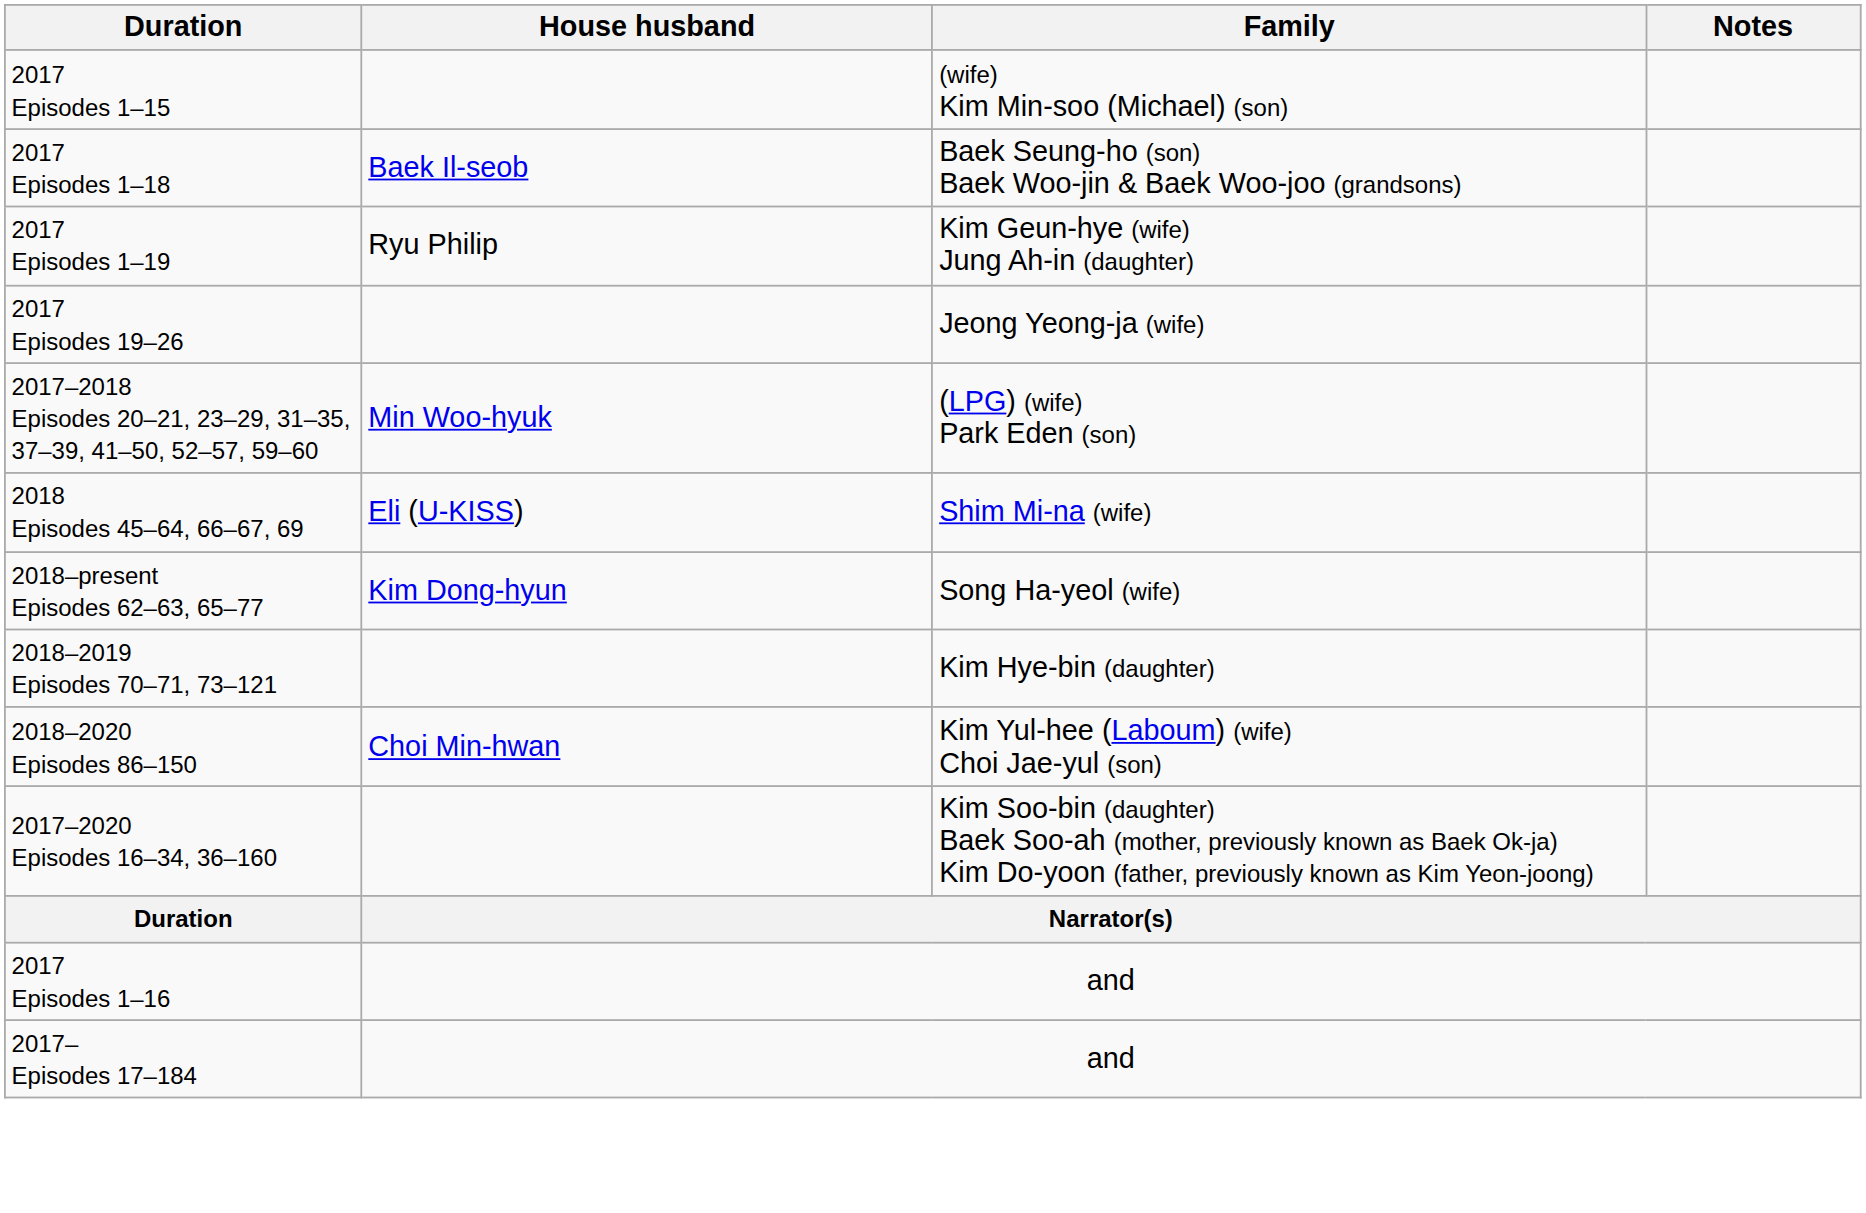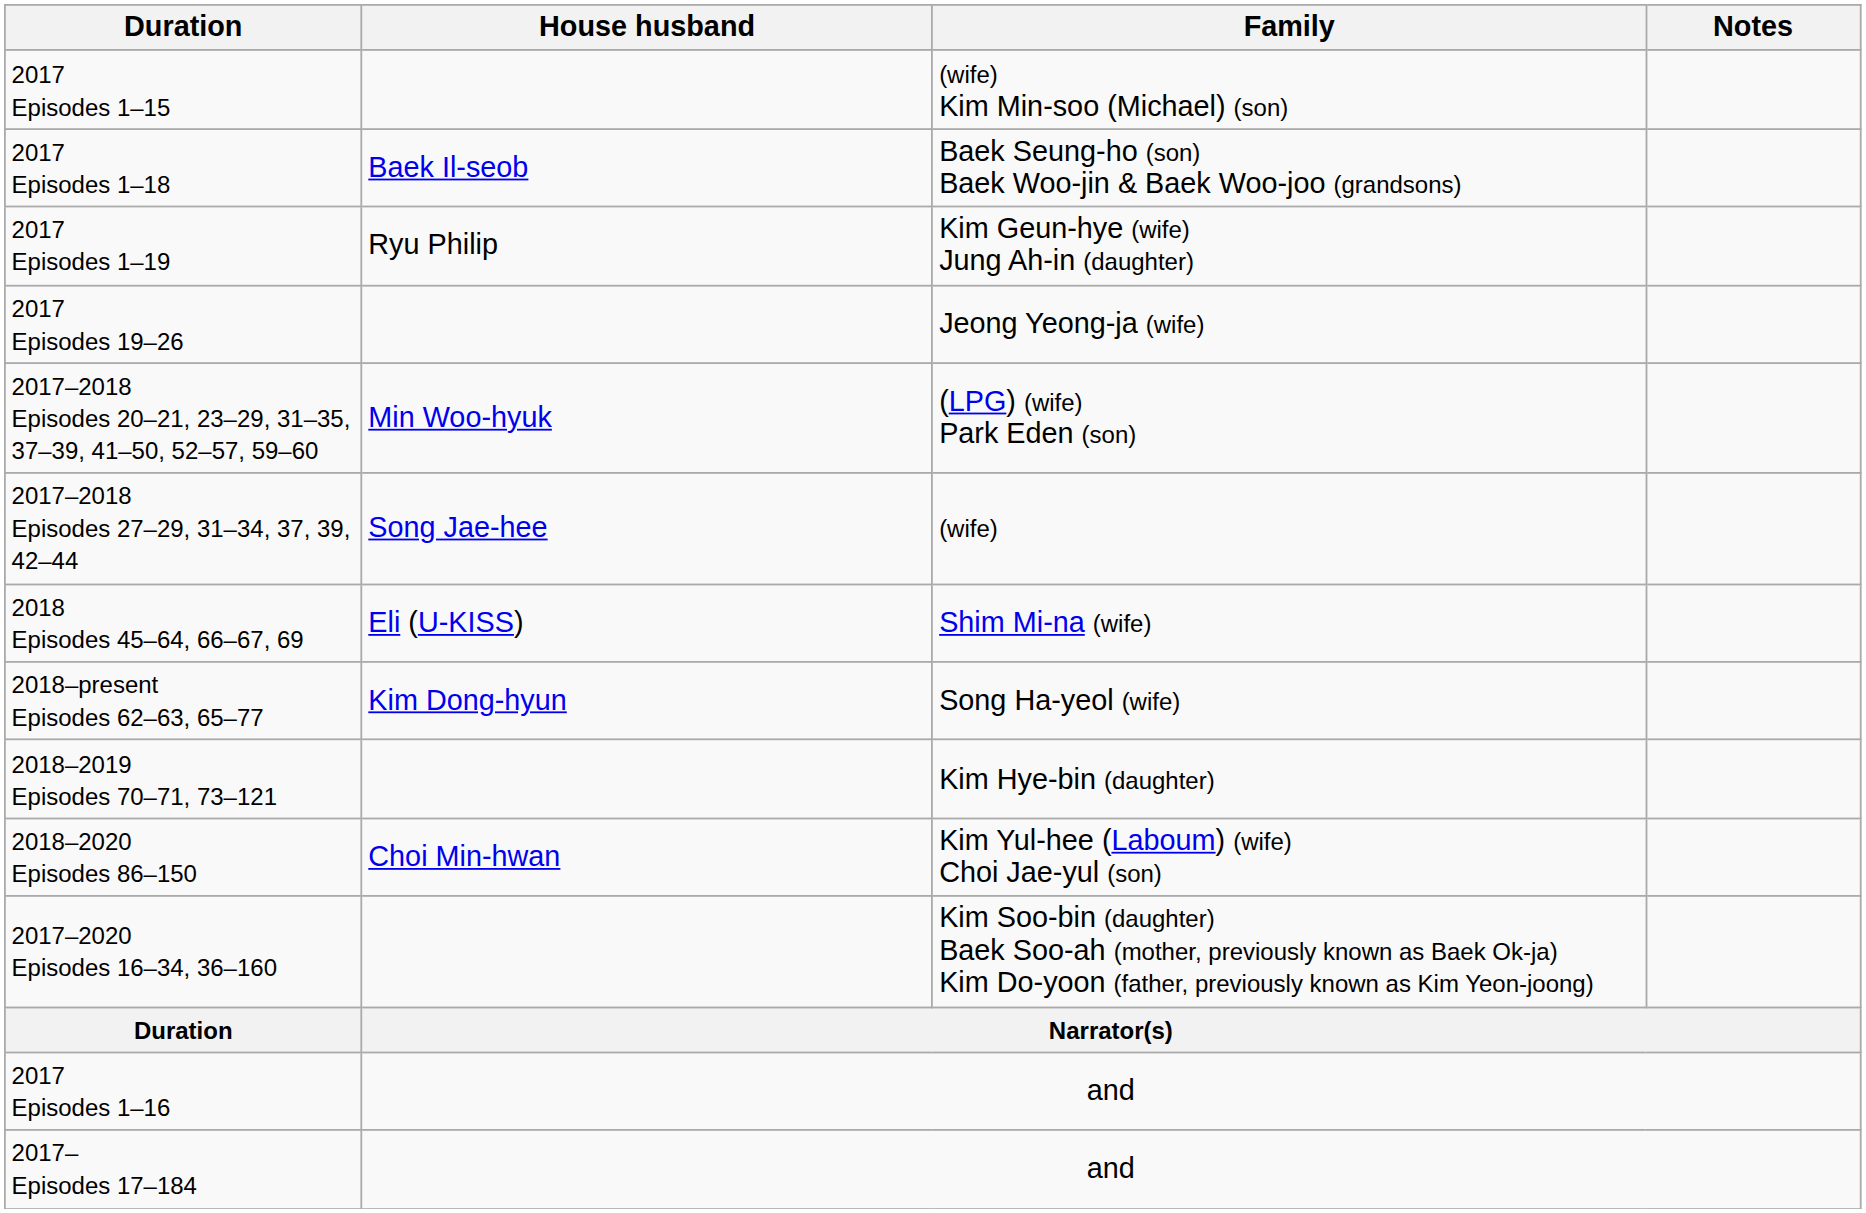+ row: (181, 529)
